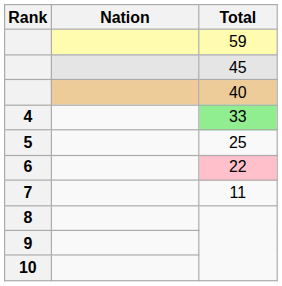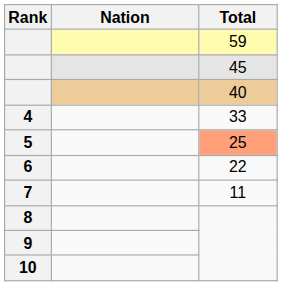(238, 117) lightgreen background -> (238, 117) no background
(238, 142) no background -> (238, 142) lightsalmon background
(238, 167) pink background -> (238, 167) no background
